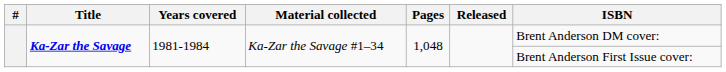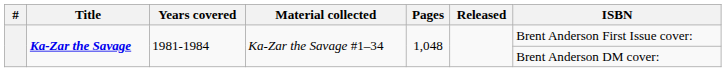(588, 35) Brent Anderson DM cover: -> (604, 35) Brent Anderson First Issue cover:
(604, 56) Brent Anderson First Issue cover: -> (588, 56) Brent Anderson DM cover:
